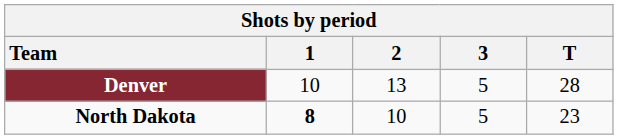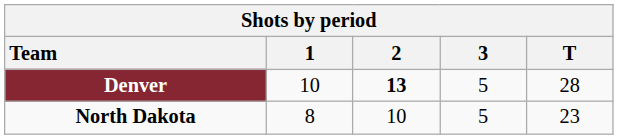(396, 85) normal -> (396, 85) bold
(310, 117) bold -> (310, 117) normal
